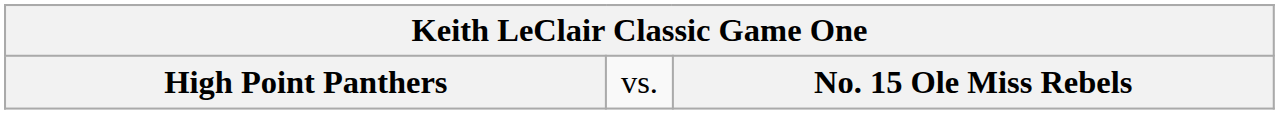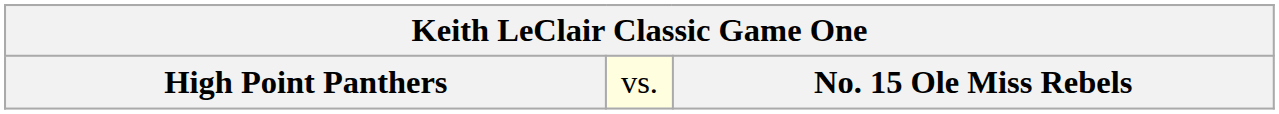(640, 81) no background -> (640, 81) lightyellow background
